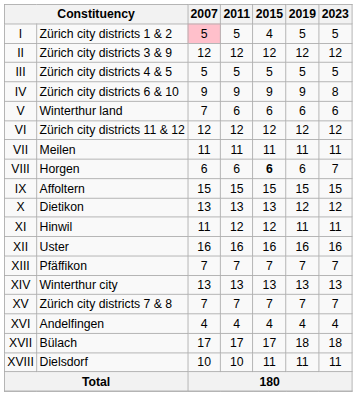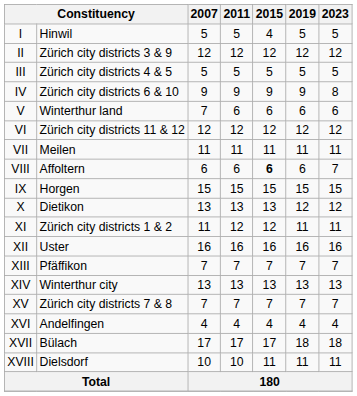(106, 34) Zürich city districts 1 & 2 -> (56, 34) Hinwil
(204, 34) pink background -> (204, 34) no background
(60, 169) Horgen -> (62, 169) Affoltern
(62, 189) Affoltern -> (60, 189) Horgen
(56, 227) Hinwil -> (106, 227) Zürich city districts 1 & 2
